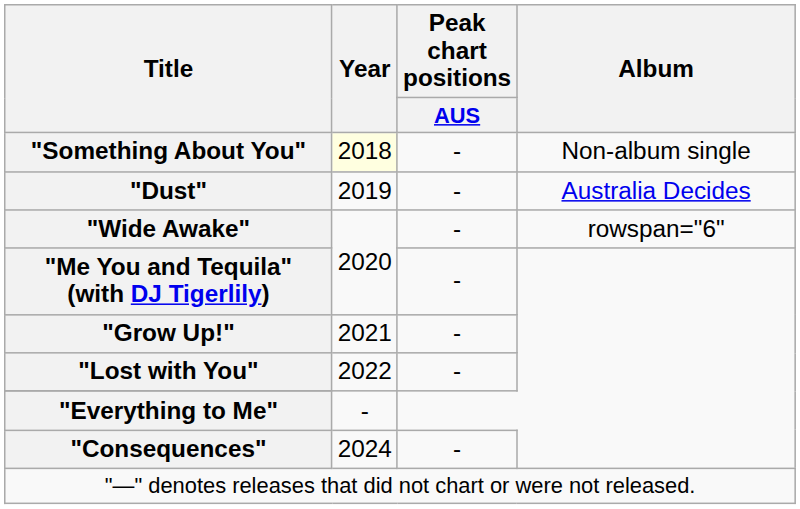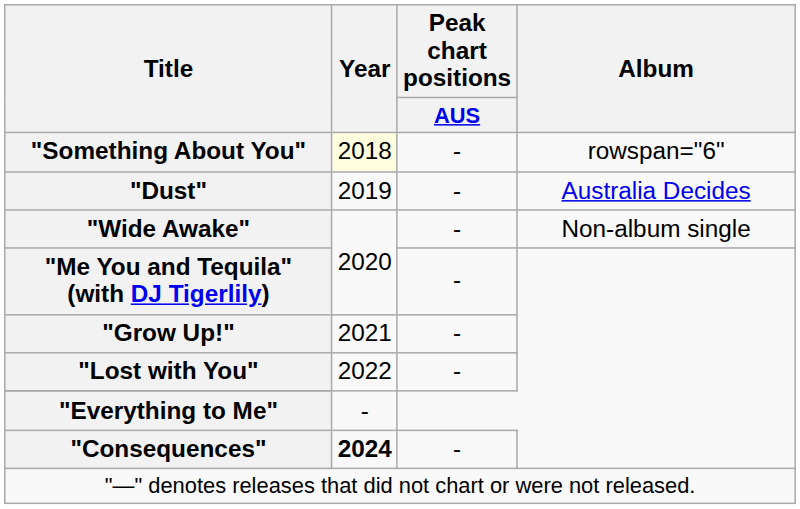(656, 151) Non-album single -> (656, 151) rowspan="6"
(656, 228) rowspan="6" -> (656, 228) Non-album single
(365, 449) normal -> (365, 449) bold
